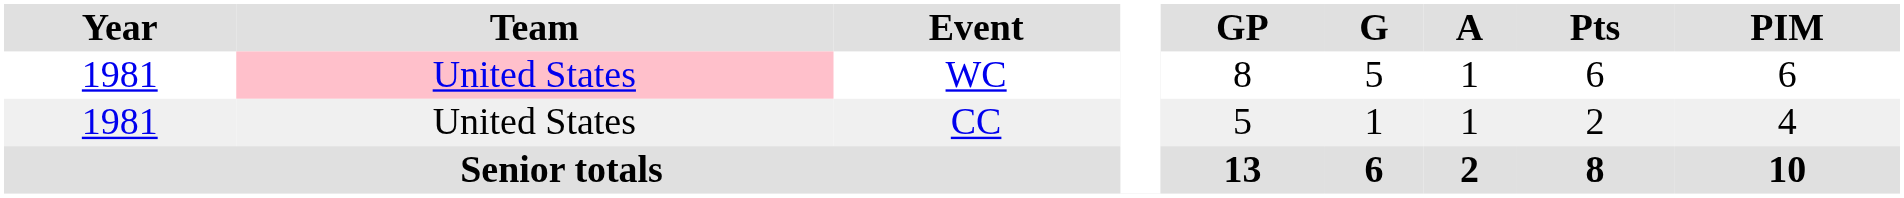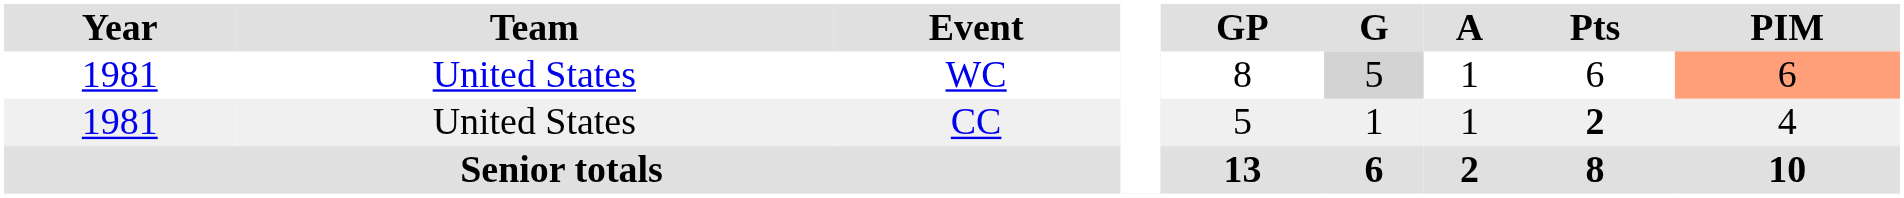(534, 74) pink background -> (534, 74) no background
(1374, 74) no background -> (1374, 74) lightgrey background
(1787, 74) no background -> (1787, 74) lightsalmon background
(1595, 121) normal -> (1595, 121) bold
